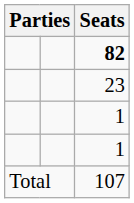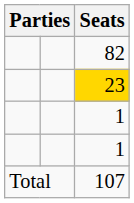(115, 52) bold -> (115, 52) normal
(115, 85) no background -> (115, 85) gold background
